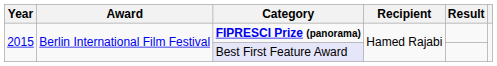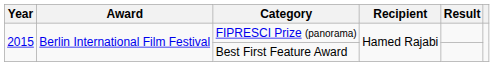(288, 33) bold -> (286, 33) normal
(282, 52) lavender background -> (282, 52) no background
